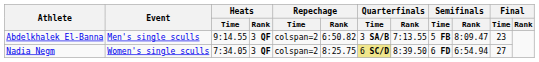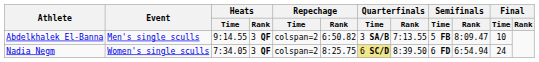(501, 37) 23 -> (501, 37) 10
(501, 51) 27 -> (501, 51) 24
